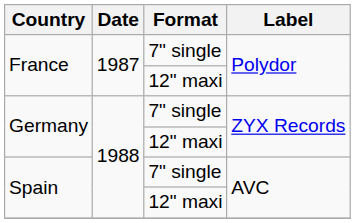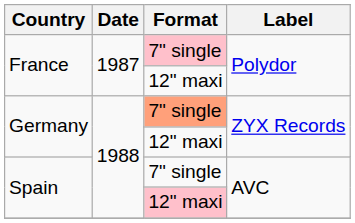(185, 50) no background -> (185, 50) pink background
(185, 111) no background -> (185, 111) lightsalmon background
(185, 202) no background -> (185, 202) pink background
